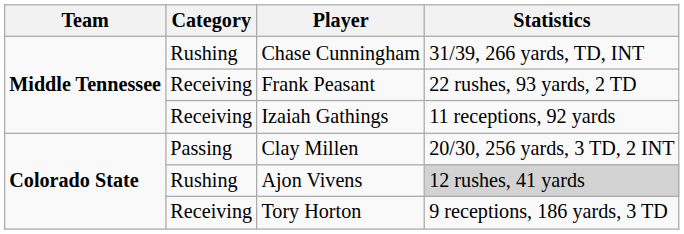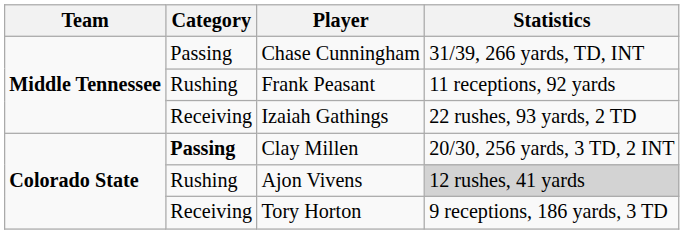(204, 52) Rushing -> (201, 52) Passing
(211, 84) Receiving -> (204, 84) Rushing
(533, 84) 22 rushes, 93 yards, 2 TD -> (522, 84) 11 receptions, 92 yards
(522, 116) 11 receptions, 92 yards -> (533, 116) 22 rushes, 93 yards, 2 TD
(201, 148) normal -> (203, 148) bold
